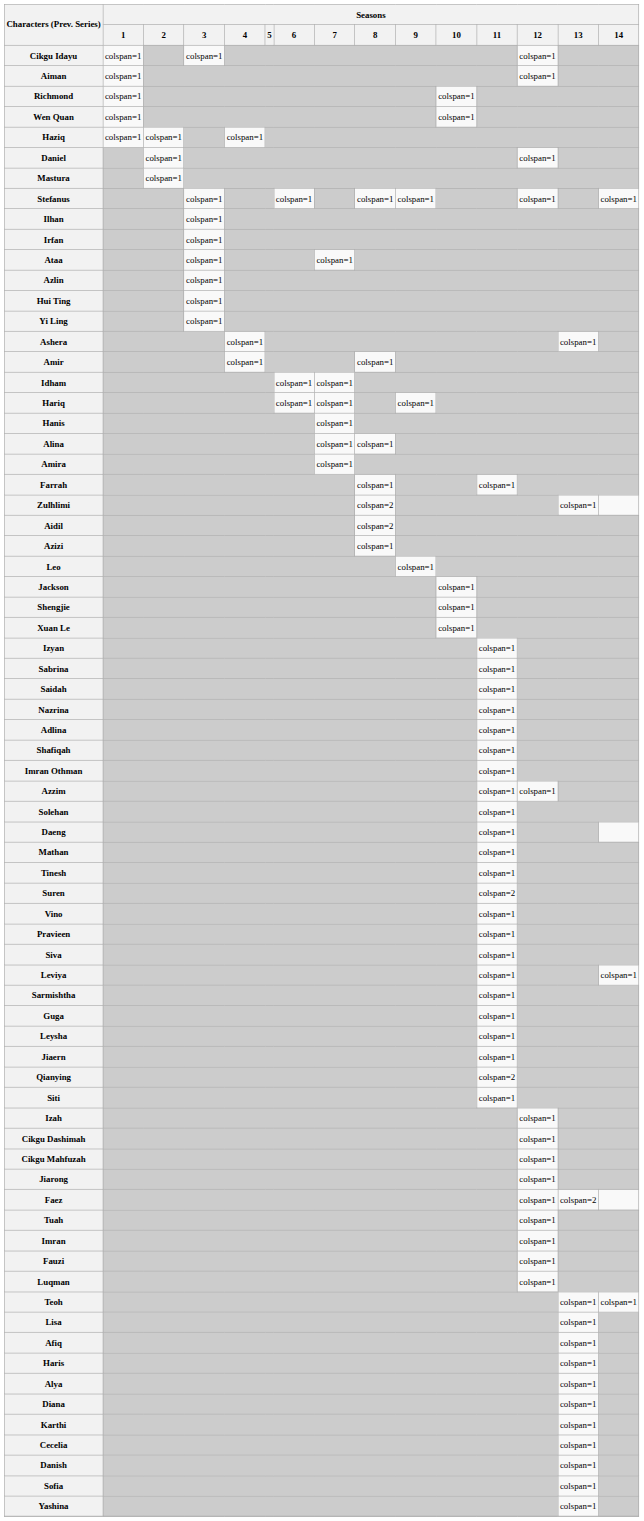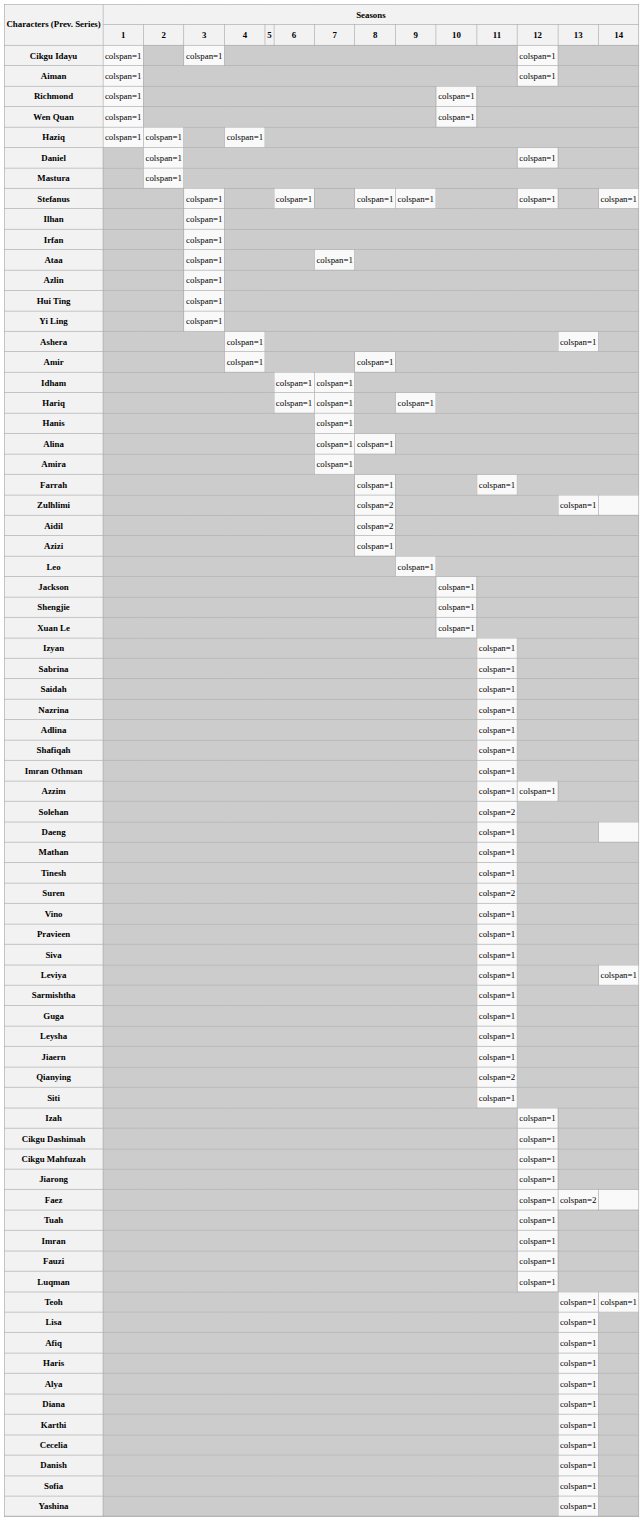(497, 811) colspan=1 -> (497, 811) colspan=2
